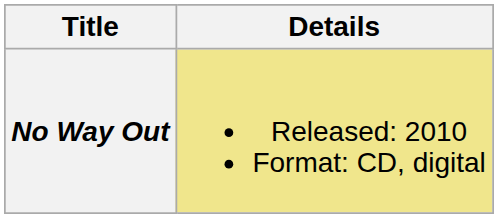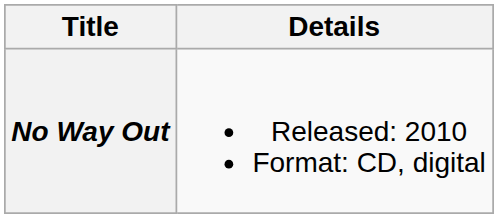(334, 147) khaki background -> (334, 147) no background
